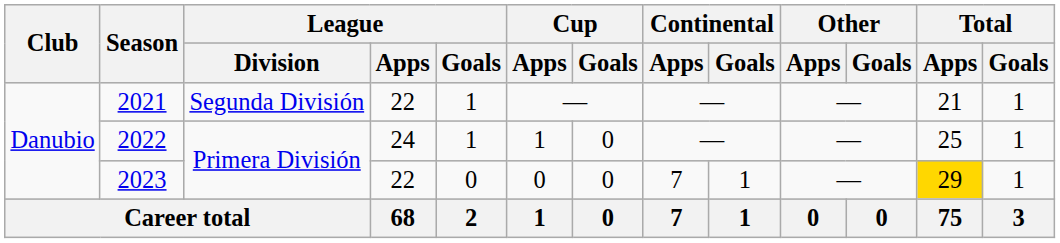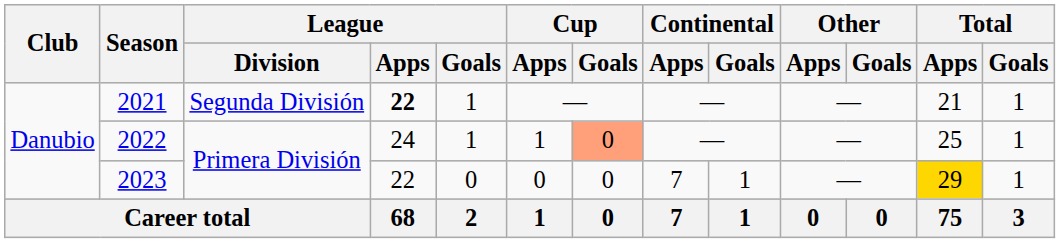(403, 101) normal -> (403, 101) bold
(608, 140) no background -> (608, 140) lightsalmon background
